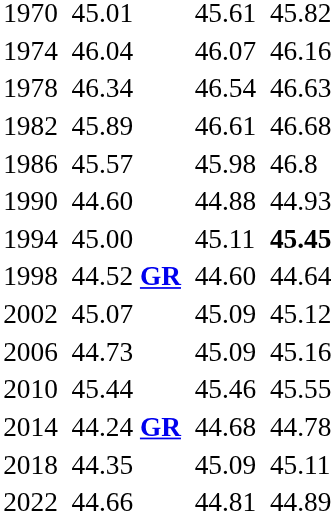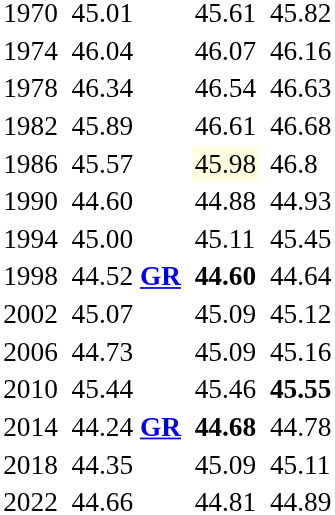(225, 163) no background -> (225, 163) lightyellow background
(301, 238) bold -> (301, 238) normal
(225, 276) normal -> (225, 276) bold
(301, 389) normal -> (301, 389) bold
(225, 426) normal -> (225, 426) bold
